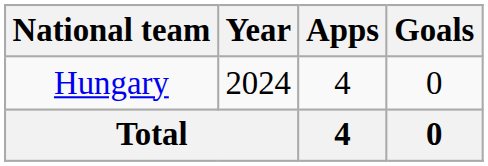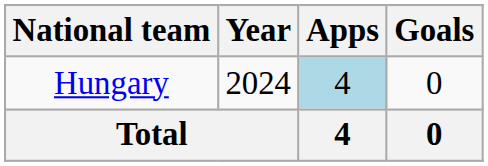(343, 82) no background -> (343, 82) lightblue background
